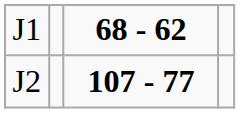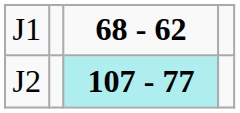(141, 81) no background -> (141, 81) paleturquoise background
